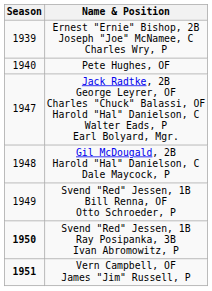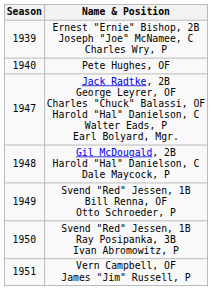(24, 240) bold -> (24, 240) normal
(24, 272) bold -> (24, 272) normal
